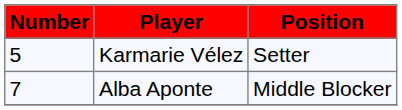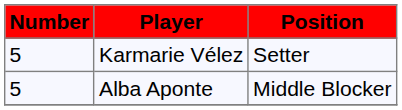(15, 88) 7 -> (15, 88) 5
